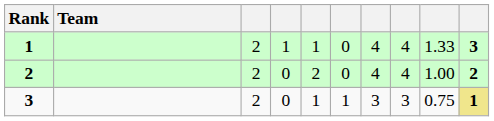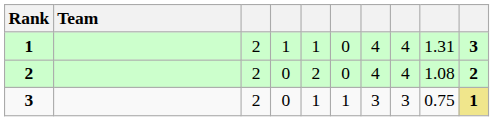(440, 45) 1.33 -> (440, 45) 1.31
(440, 73) 1.00 -> (440, 73) 1.08
